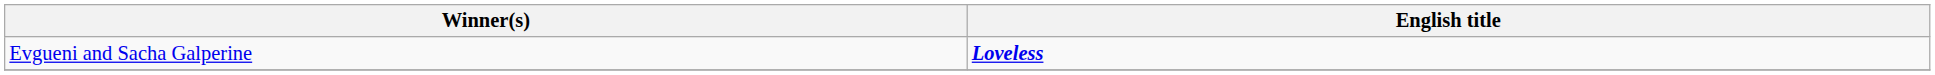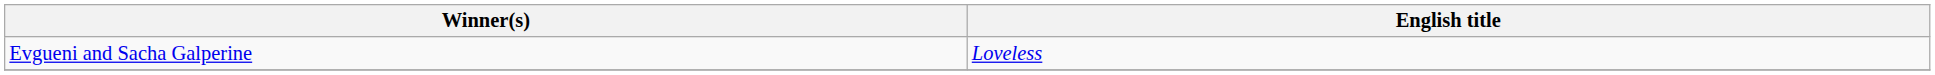(1008, 53) bold -> (1007, 53) normal
